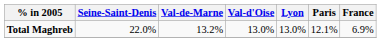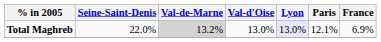(210, 29) no background -> (210, 29) lightgrey background
(293, 29) no background -> (293, 29) lavender background
